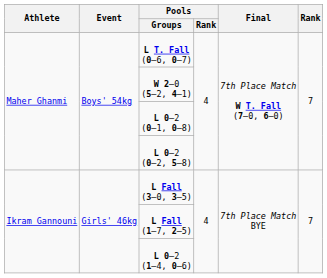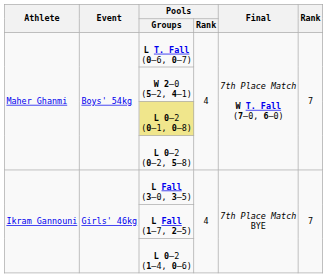(167, 123) no background -> (167, 123) khaki background
